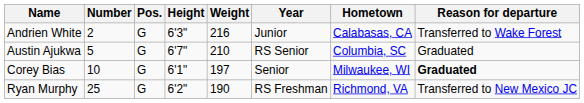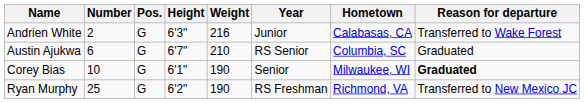(90, 51) 5 -> (90, 51) 6
(220, 70) 197 -> (220, 70) 190
